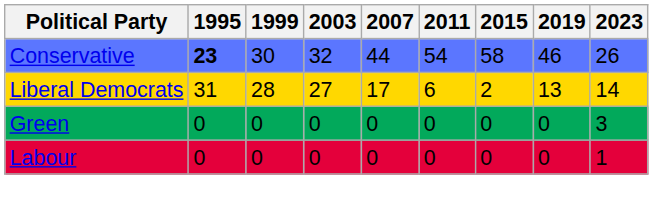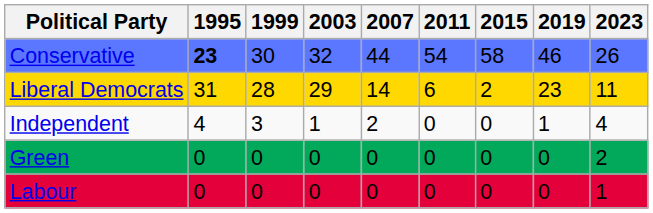(321, 90) 27 -> (321, 90) 29
(378, 90) 17 -> (378, 90) 14
(550, 90) 13 -> (550, 90) 23
(607, 90) 14 -> (607, 90) 11
+ row: (69, 124)
(601, 124) 3 -> (601, 158) 2
